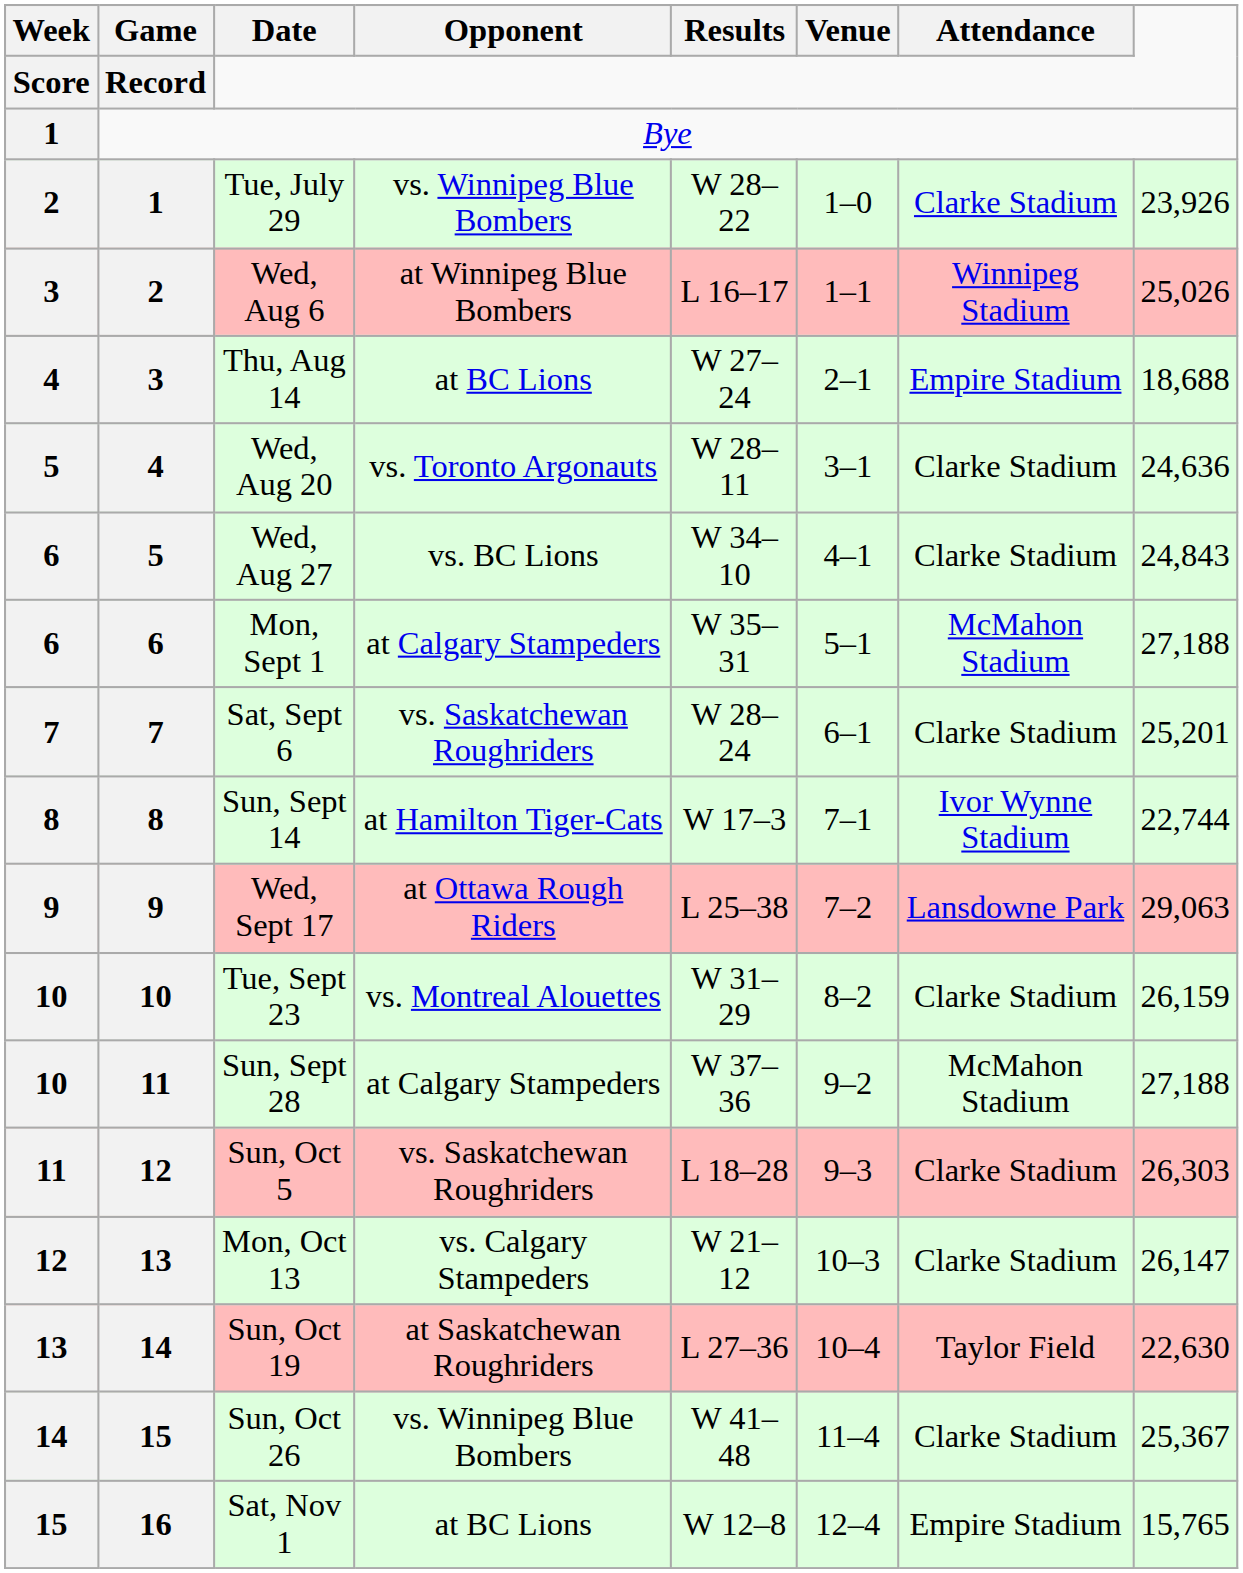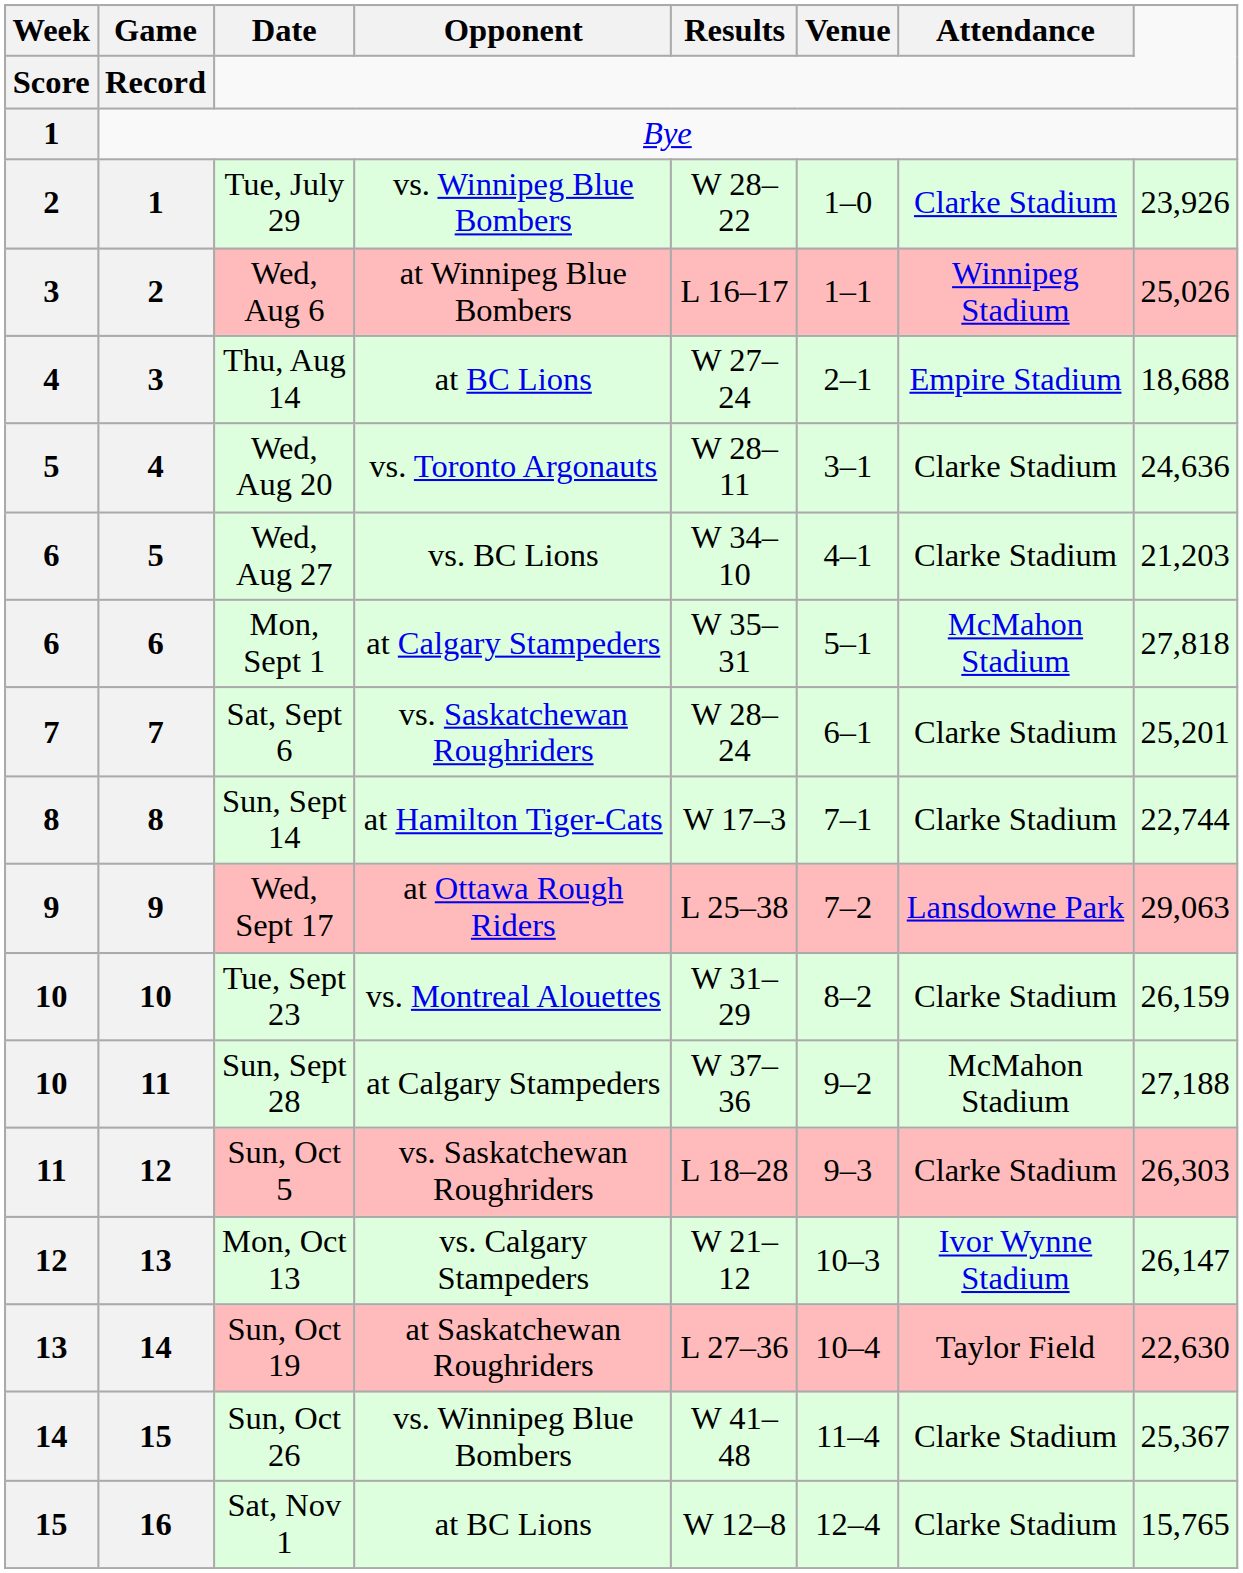(1185, 555) 24,843 -> (1185, 555) 21,203
(1185, 643) 27,188 -> (1185, 643) 27,818
(1015, 819) Ivor Wynne Stadium -> (1015, 819) Clarke Stadium
(1015, 1259) Clarke Stadium -> (1015, 1259) Ivor Wynne Stadium
(1015, 1523) Empire Stadium -> (1015, 1523) Clarke Stadium
